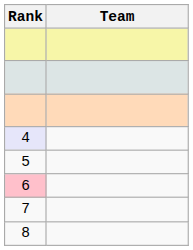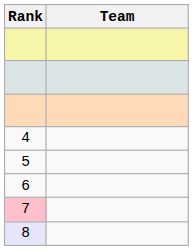(26, 138) lavender background -> (26, 138) no background
(26, 186) pink background -> (26, 186) no background
(26, 209) no background -> (26, 209) pink background
(26, 233) no background -> (26, 233) lavender background
